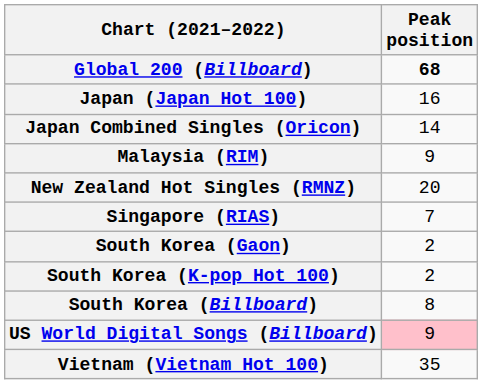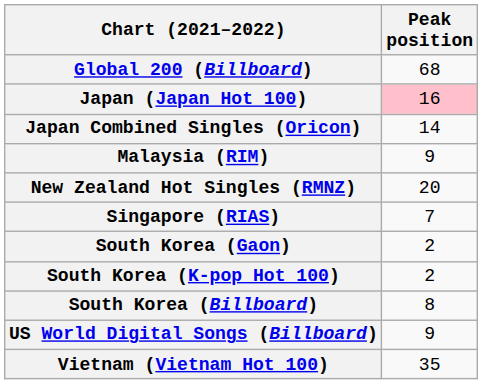(430, 70) bold -> (430, 70) normal
(430, 99) no background -> (430, 99) pink background
(430, 335) pink background -> (430, 335) no background
